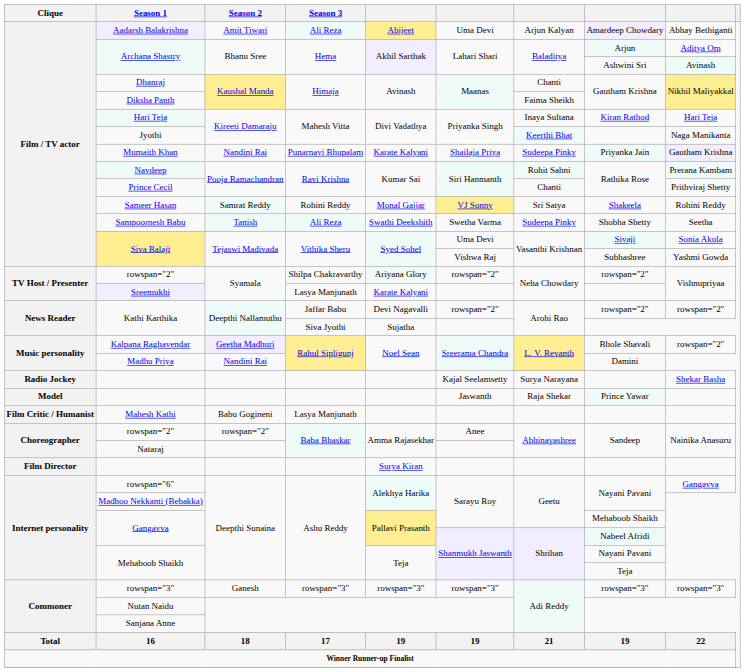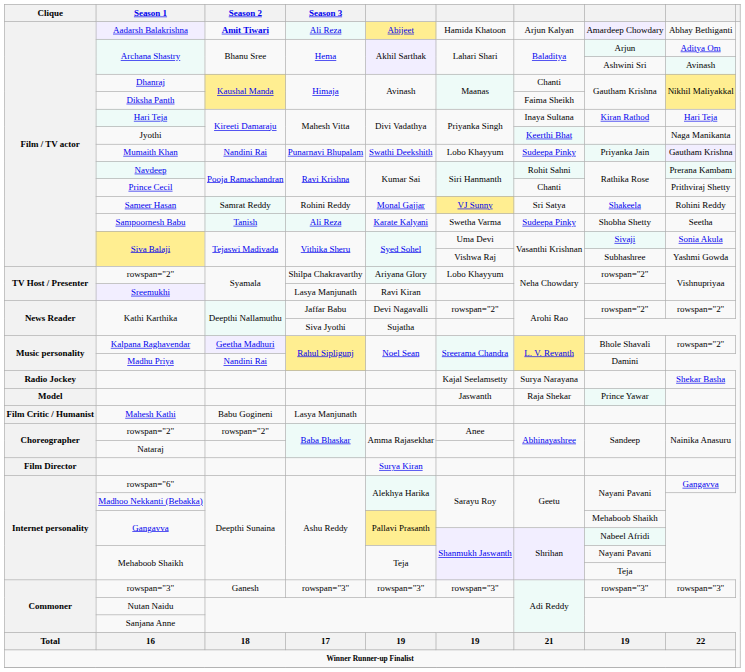(245, 30) normal -> (245, 30) bold
(475, 30) Uma Devi -> (475, 30) Hamida Khatoon
(401, 152) Karate Kalyani -> (401, 152) Swathi Deekshith
(475, 152) Shailaja Priya -> (475, 152) Lobo Khayyum
(401, 222) Swathi Deekshith -> (401, 222) Karate Kalyani
(475, 274) rowspan="2" -> (475, 274) Lobo Khayyum
(401, 291) Karate Kalyani -> (401, 291) Ravi Kiran
